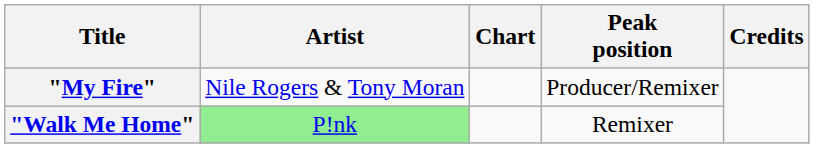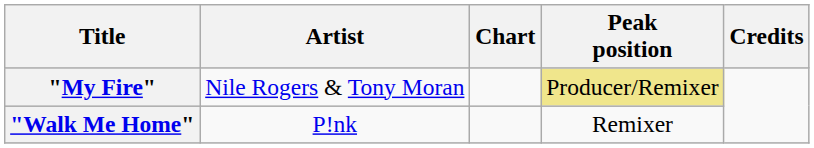(632, 86) no background -> (632, 86) khaki background
(335, 124) lightgreen background -> (335, 124) no background
